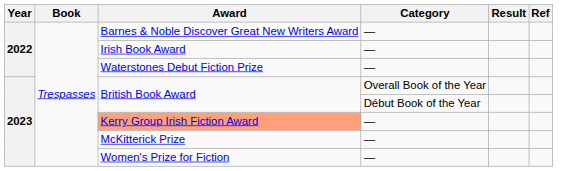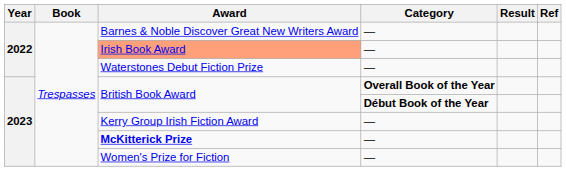(143, 49) no background -> (143, 49) lightsalmon background
(425, 85) normal -> (429, 85) bold
(422, 103) normal -> (426, 103) bold
(179, 121) lightsalmon background -> (179, 121) no background
(143, 139) normal -> (146, 139) bold
